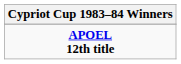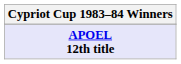(90, 41) no background -> (90, 41) lavender background
